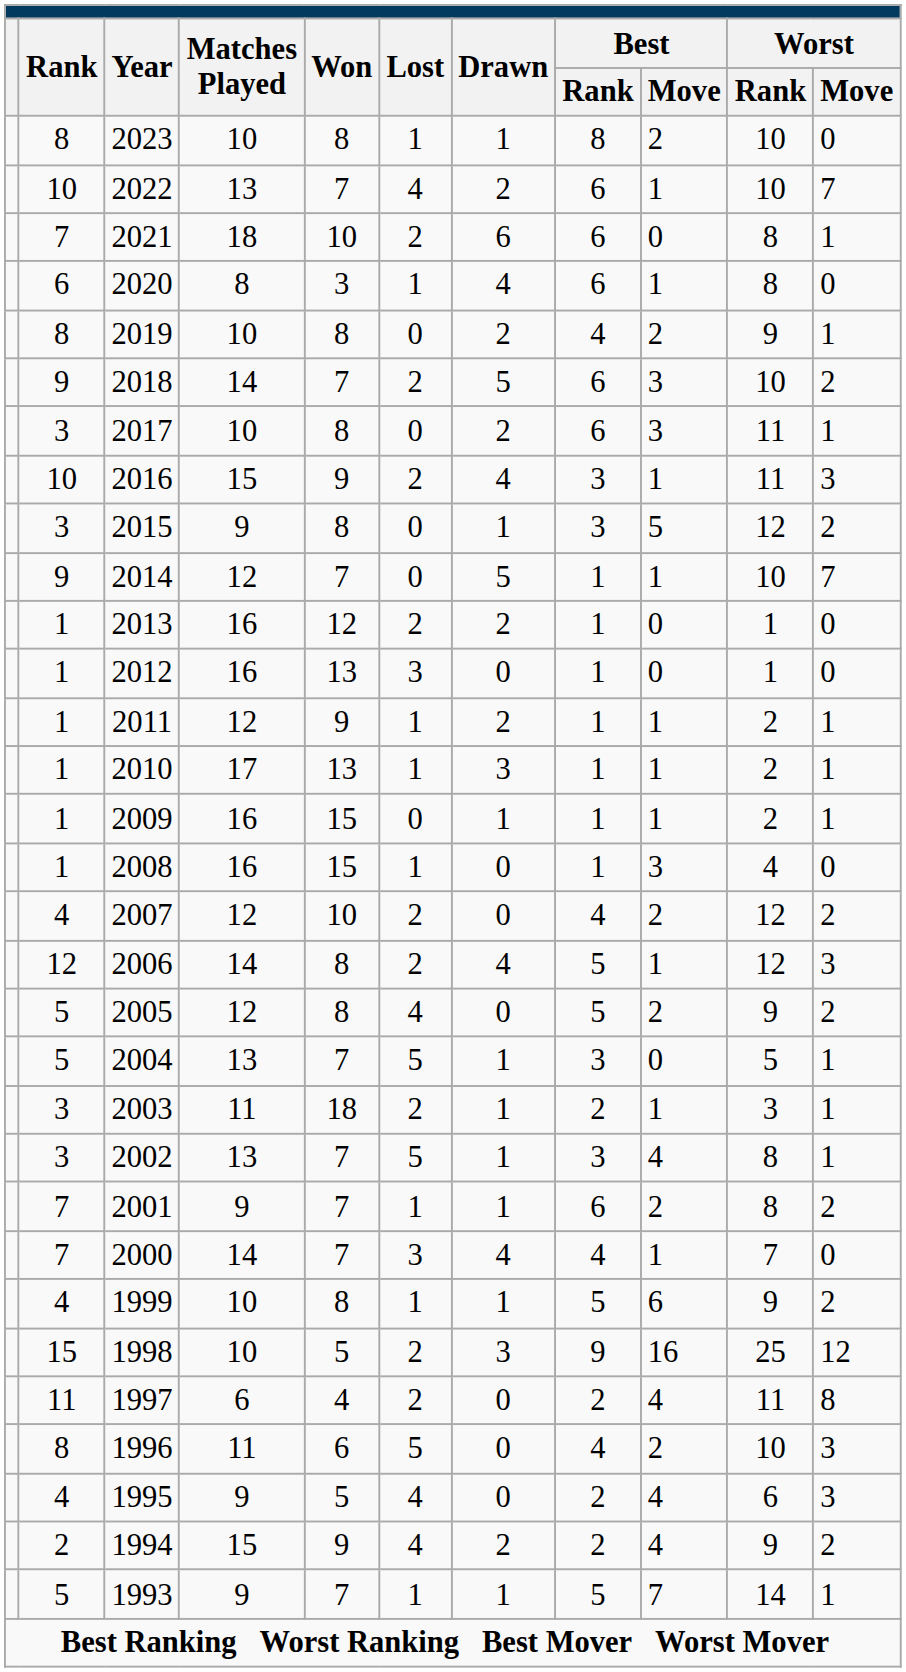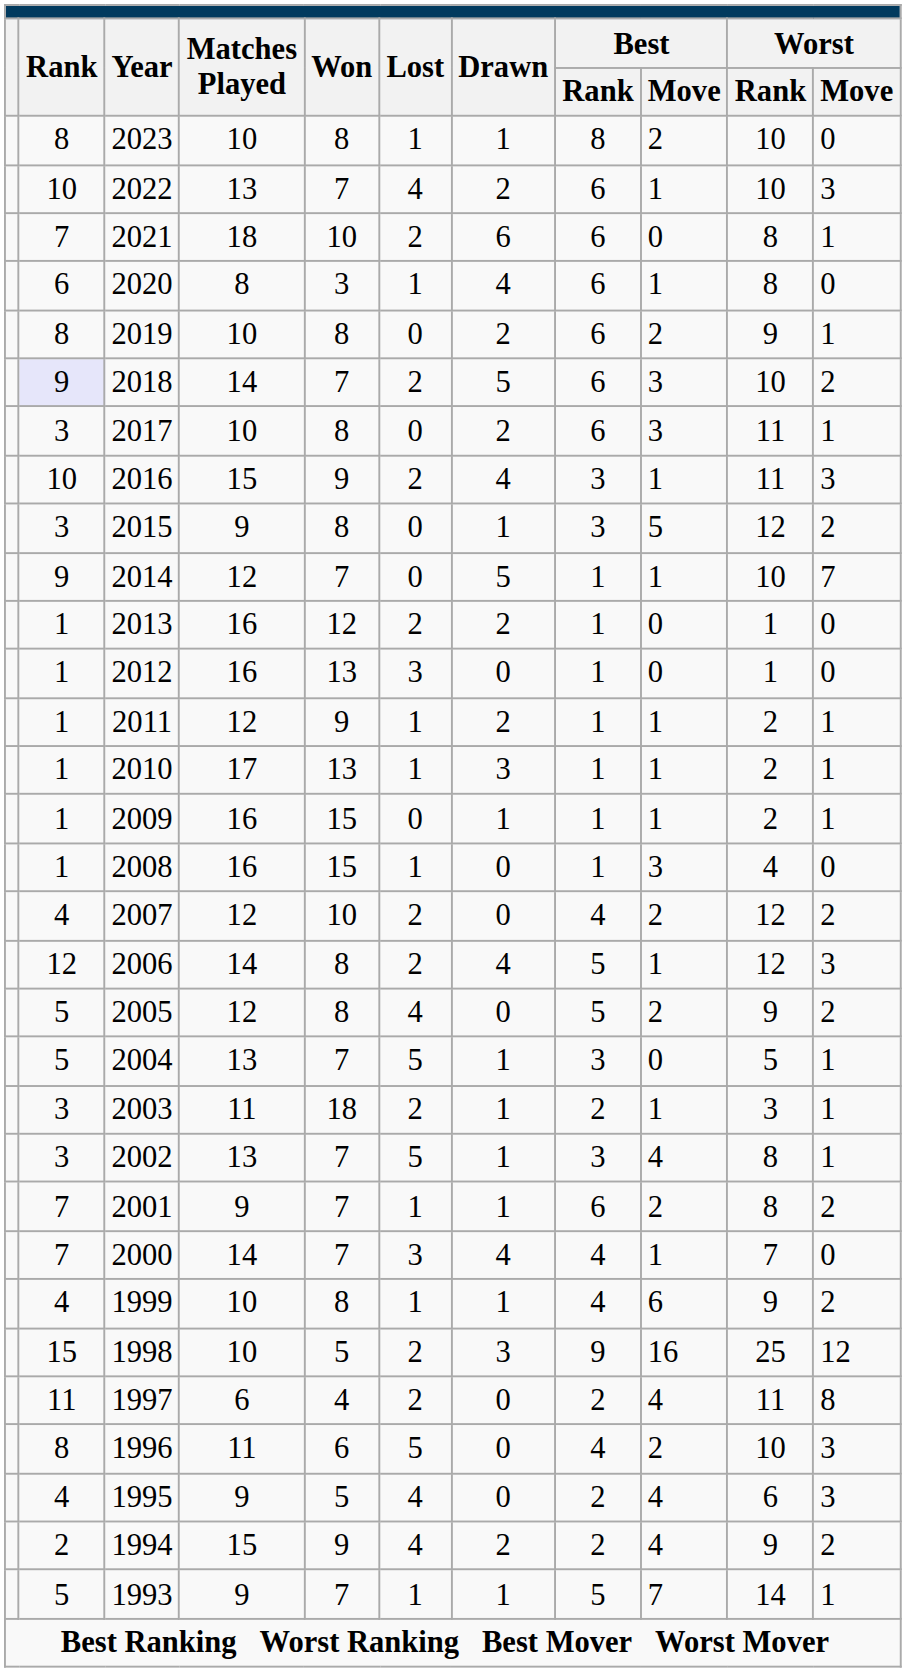(828, 188) 7 -> (828, 188) 3
(598, 333) 4 -> (598, 333) 6
(62, 382) no background -> (62, 382) lavender background
(598, 1302) 5 -> (598, 1302) 4
